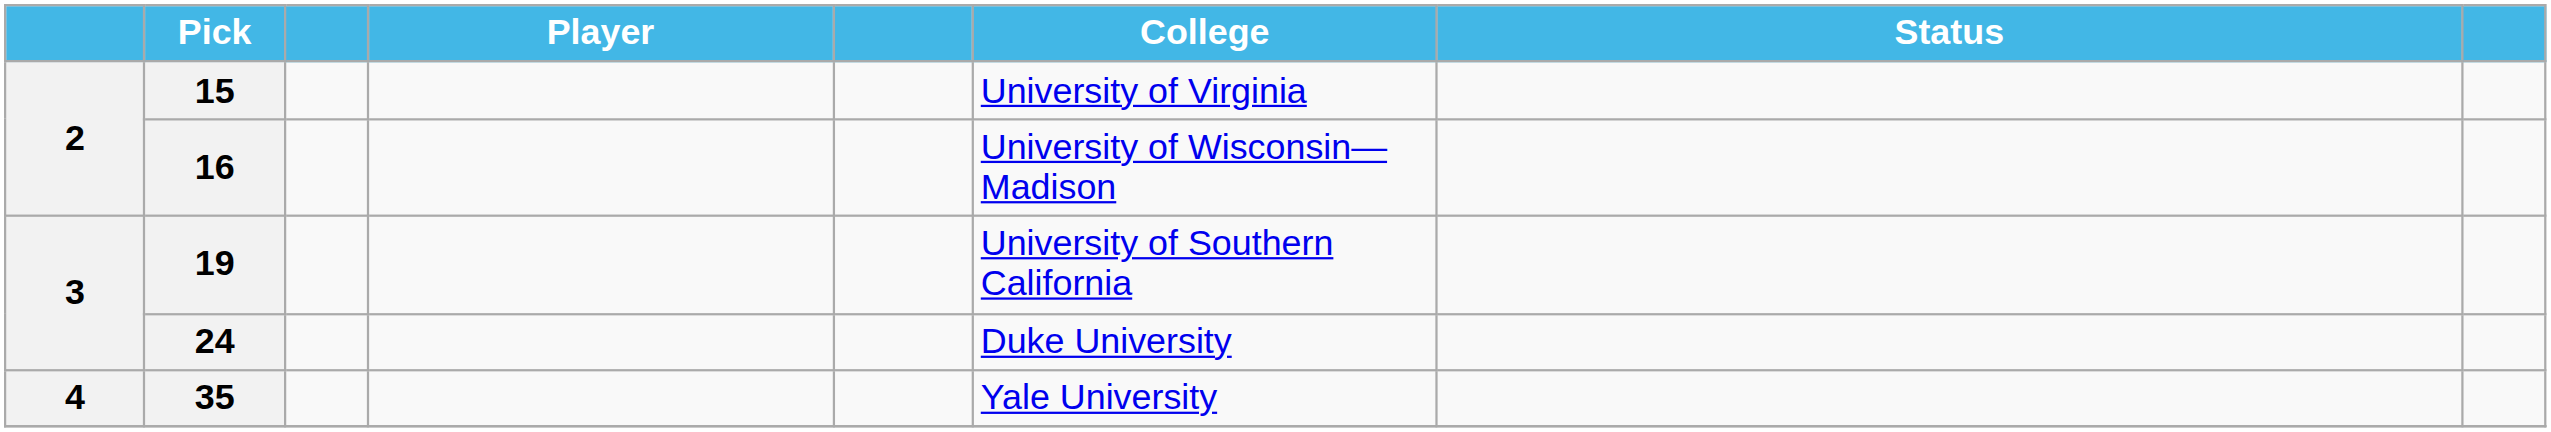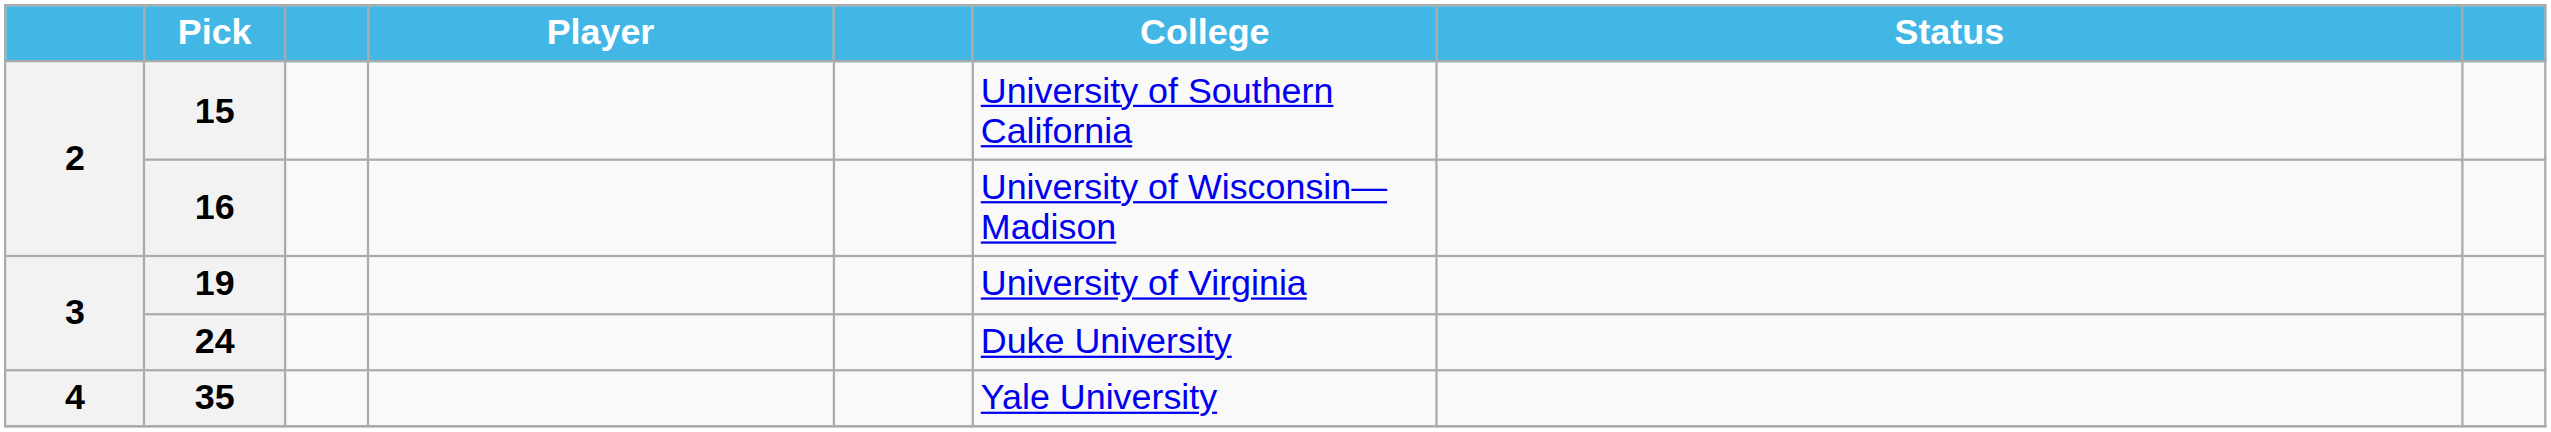(1144, 89) University of Virginia -> (1157, 109) University of Southern California
(1157, 263) University of Southern California -> (1144, 284) University of Virginia
